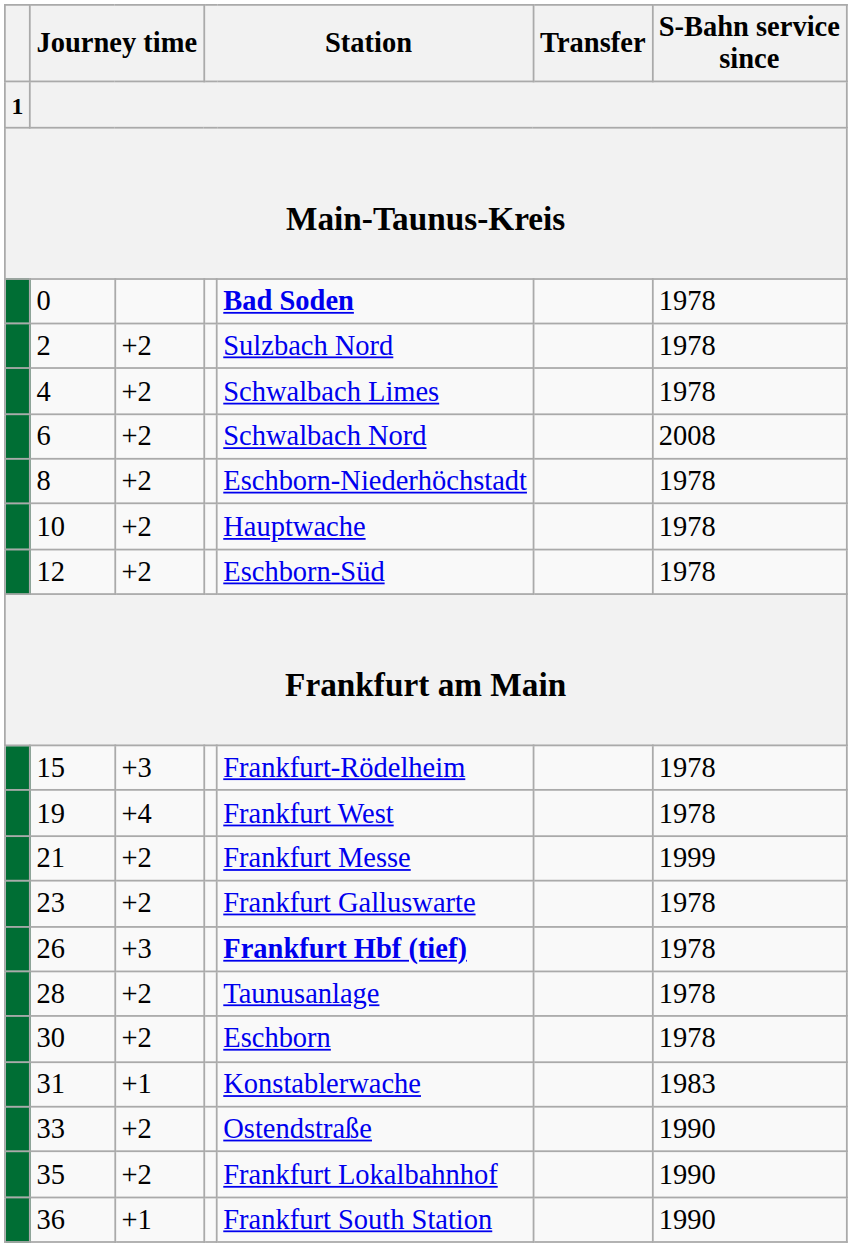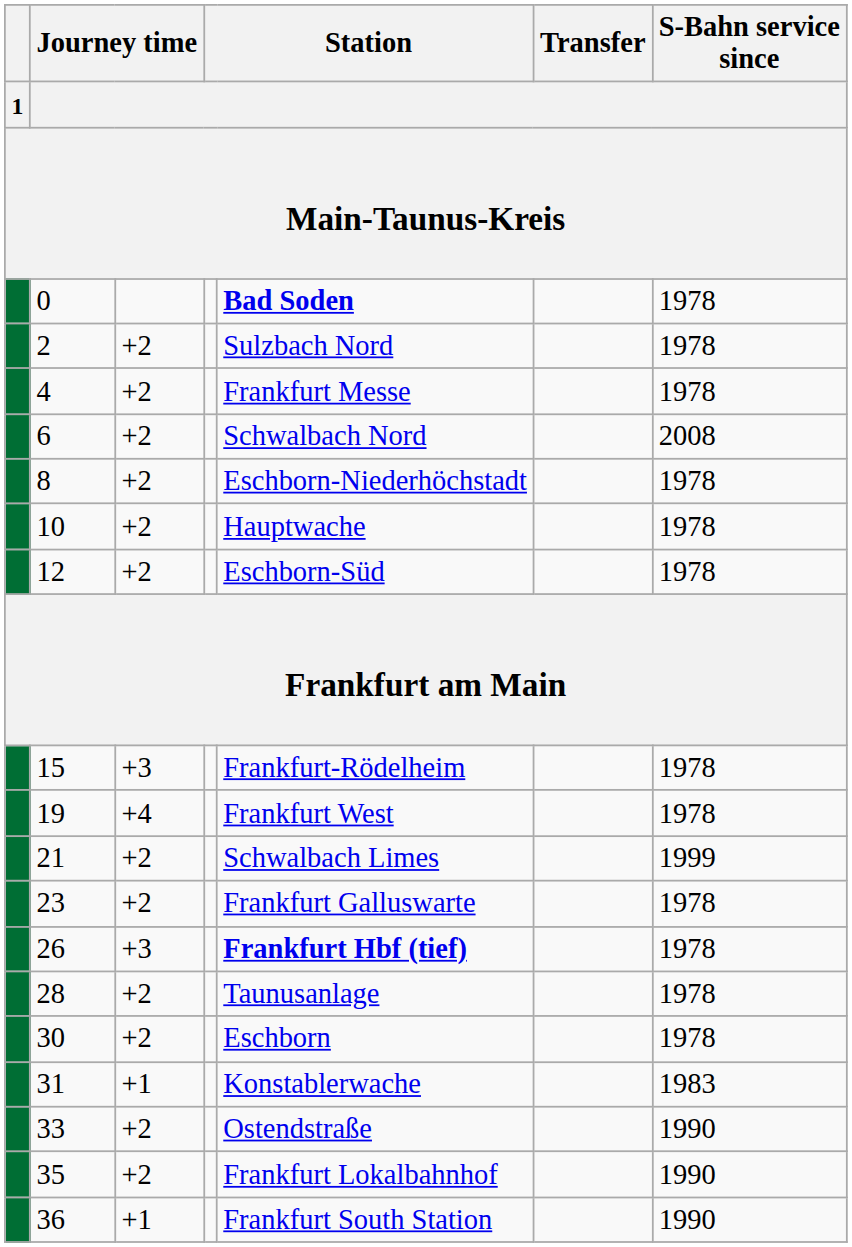(331, 390) Schwalbach Limes -> (317, 390) Frankfurt Messe
(317, 857) Frankfurt Messe -> (331, 857) Schwalbach Limes
